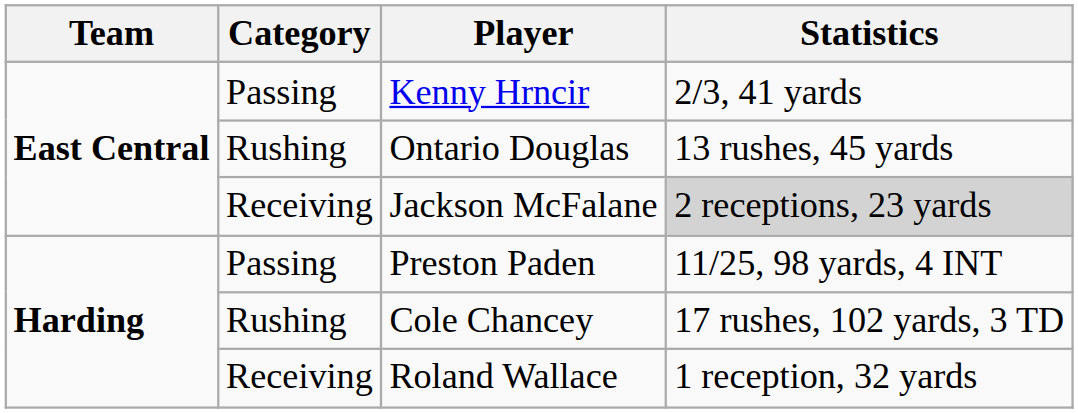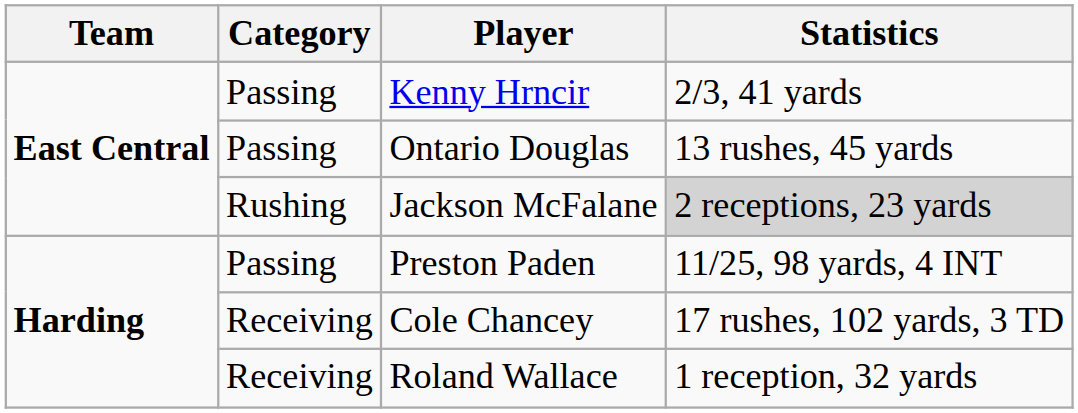(286, 148) Rushing -> (281, 148) Passing
(299, 205) Receiving -> (286, 205) Rushing
(286, 320) Rushing -> (299, 320) Receiving
